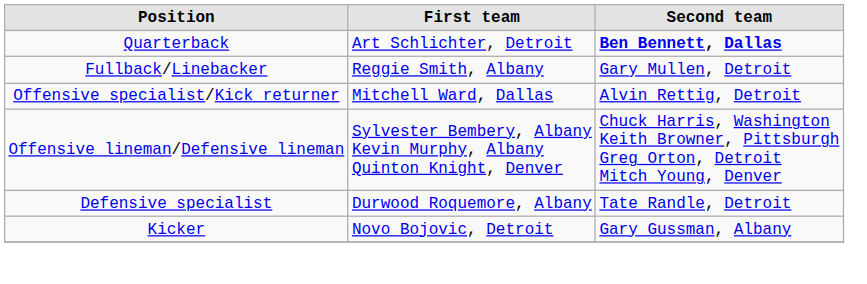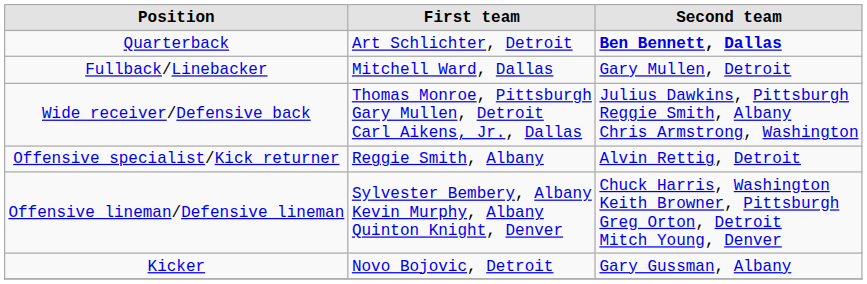(448, 70) Reggie Smith, Albany -> (453, 70) Mitchell Ward, Dallas
+ row: (176, 114)
(453, 96) Mitchell Ward, Dallas -> (448, 159) Reggie Smith, Albany
- row: (176, 203)
